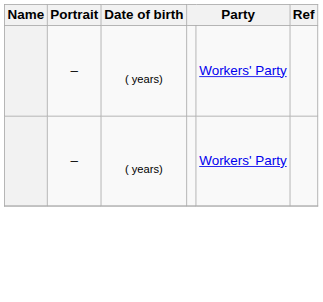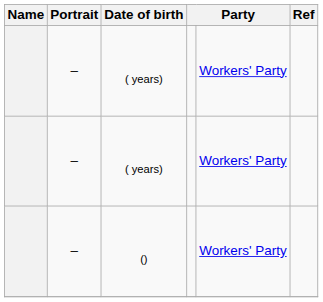+ row: (26, 251)
